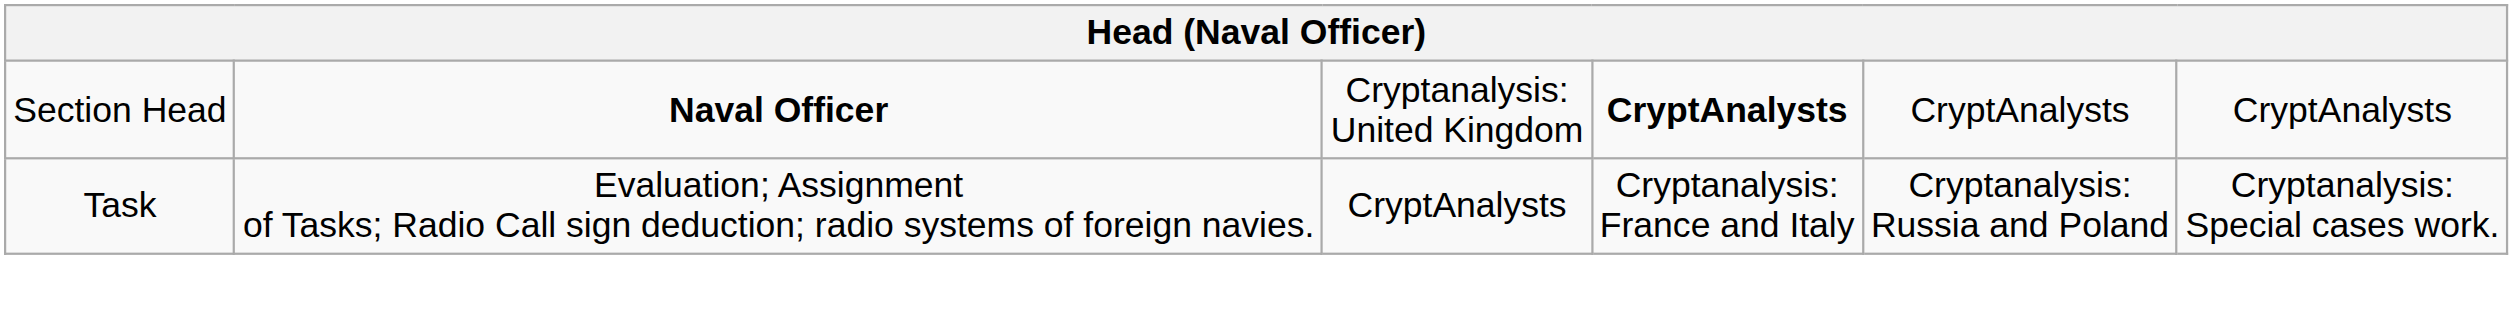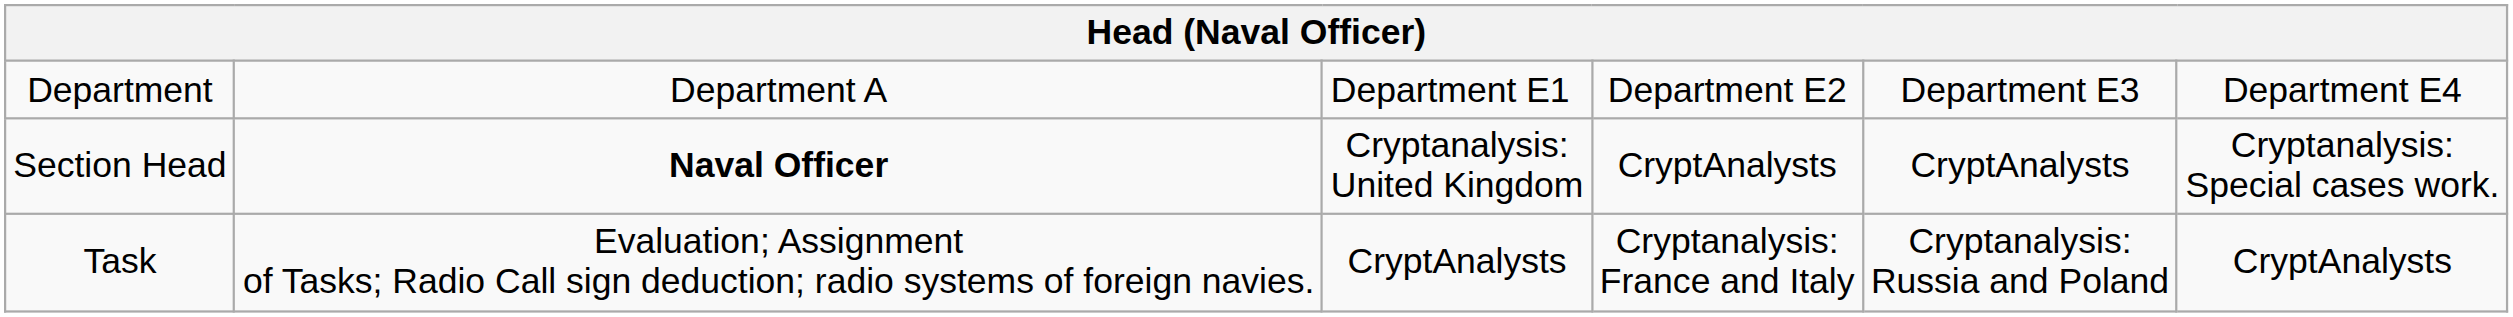+ row: (120, 88)
(1727, 108) bold -> (1727, 165) normal
(2342, 108) CryptAnalysts -> (2342, 165) Cryptanalysis: Special cases work.
(2342, 205) Cryptanalysis: Special cases work. -> (2342, 261) CryptAnalysts
